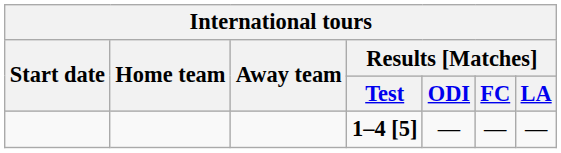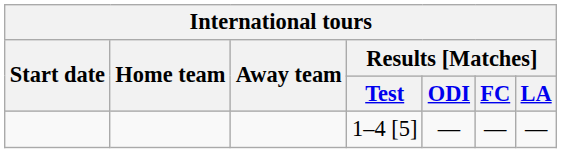(385, 128) bold -> (385, 128) normal
